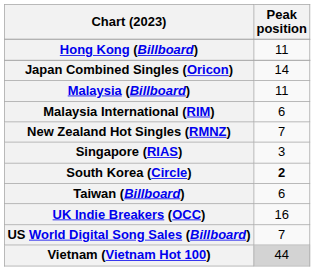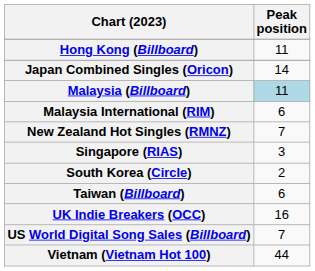(282, 91) no background -> (282, 91) lightblue background
(282, 173) bold -> (282, 173) normal
(282, 255) lightgrey background -> (282, 255) no background
